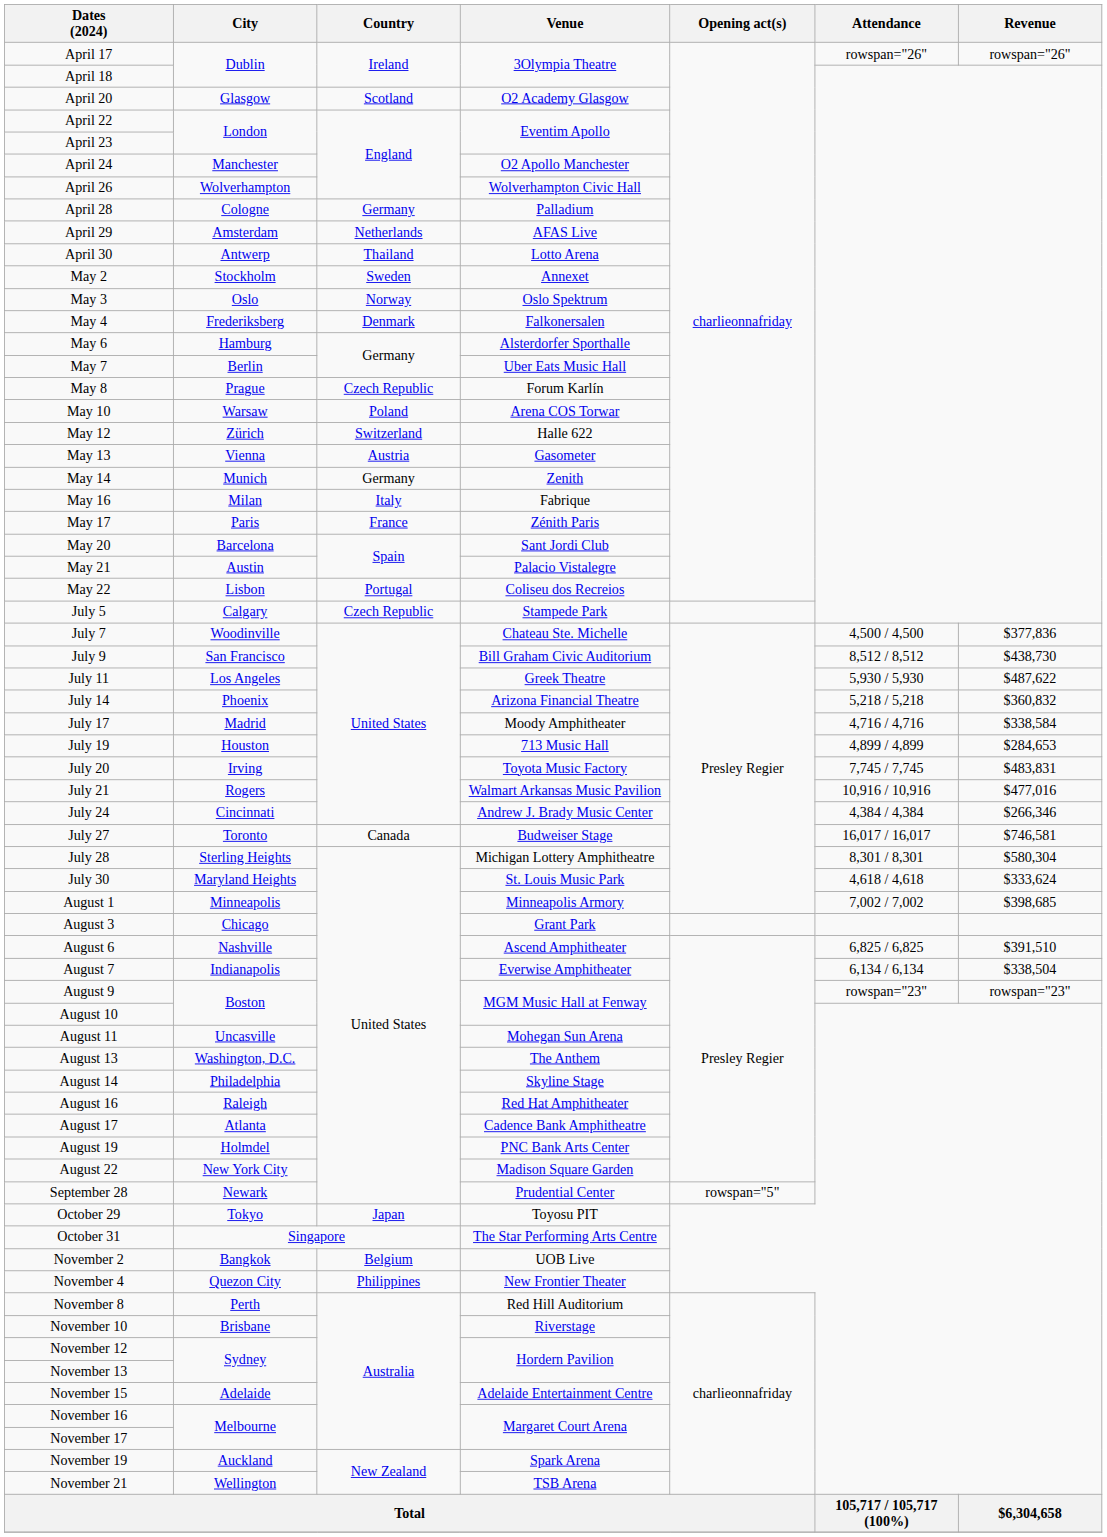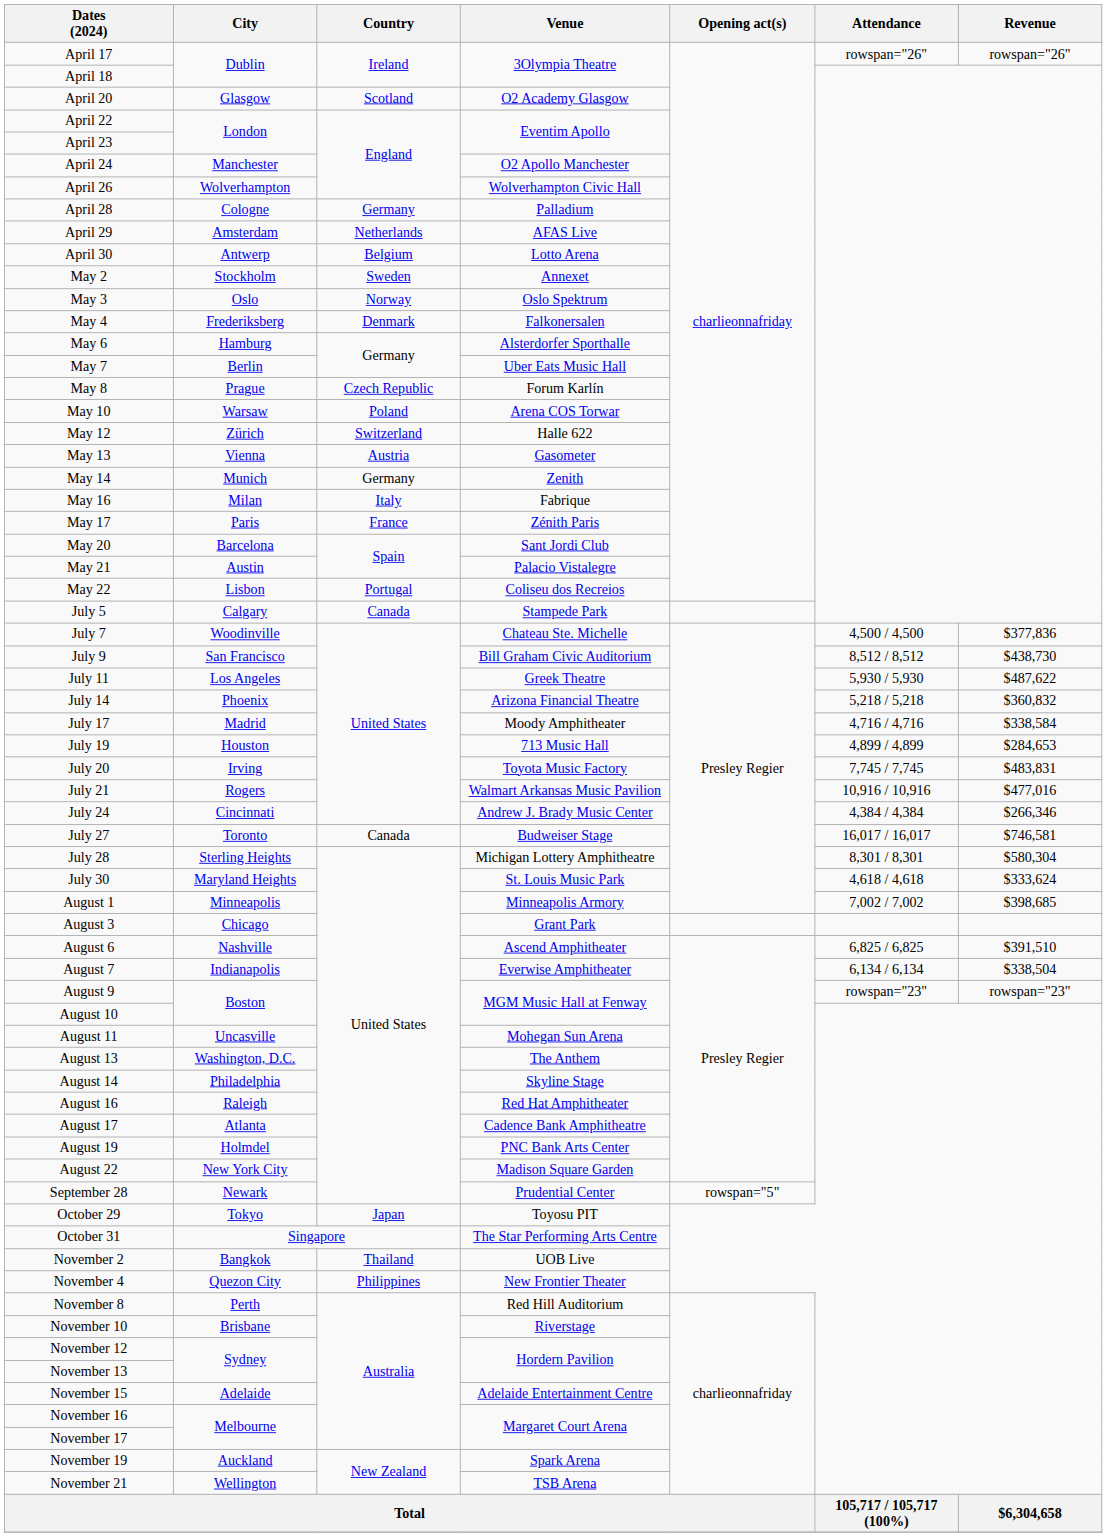(389, 254) Thailand -> (389, 254) Belgium
(389, 612) Czech Republic -> (389, 612) Canada
(389, 1259) Belgium -> (389, 1259) Thailand
